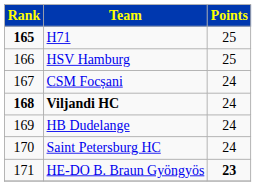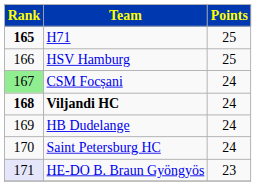(24, 81) no background -> (24, 81) lightgreen background
(24, 170) no background -> (24, 170) lavender background
(229, 170) bold -> (229, 170) normal
